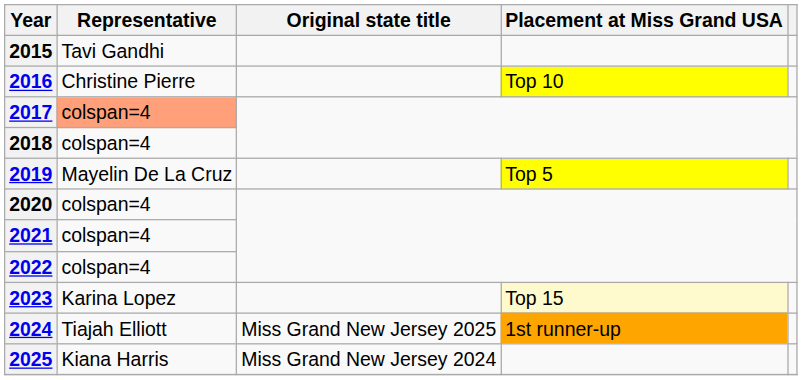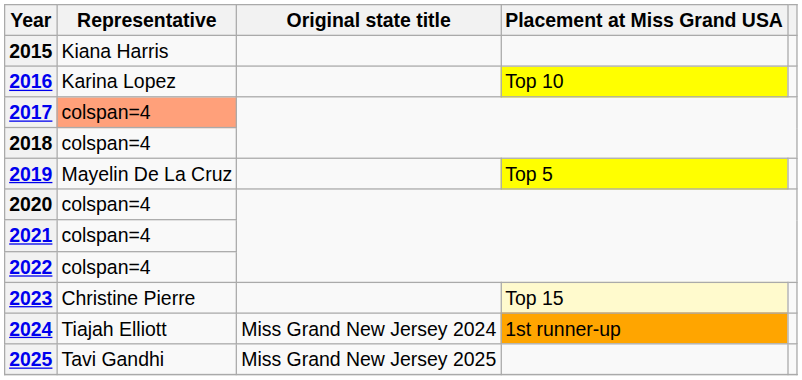(113, 51) Tavi Gandhi -> (115, 51) Kiana Harris
(128, 82) Christine Pierre -> (119, 82) Karina Lopez
(119, 297) Karina Lopez -> (128, 297) Christine Pierre
(369, 328) Miss Grand New Jersey 2025 -> (369, 328) Miss Grand New Jersey 2024
(115, 359) Kiana Harris -> (113, 359) Tavi Gandhi
(369, 359) Miss Grand New Jersey 2024 -> (369, 359) Miss Grand New Jersey 2025
